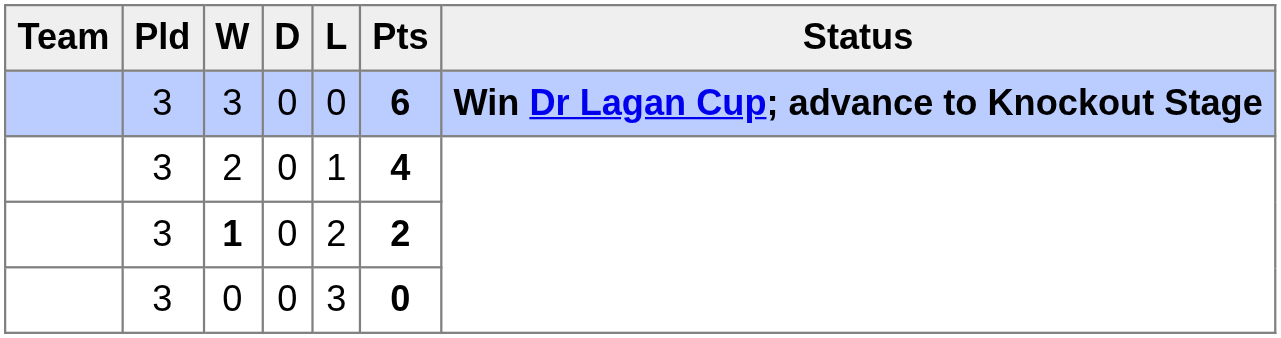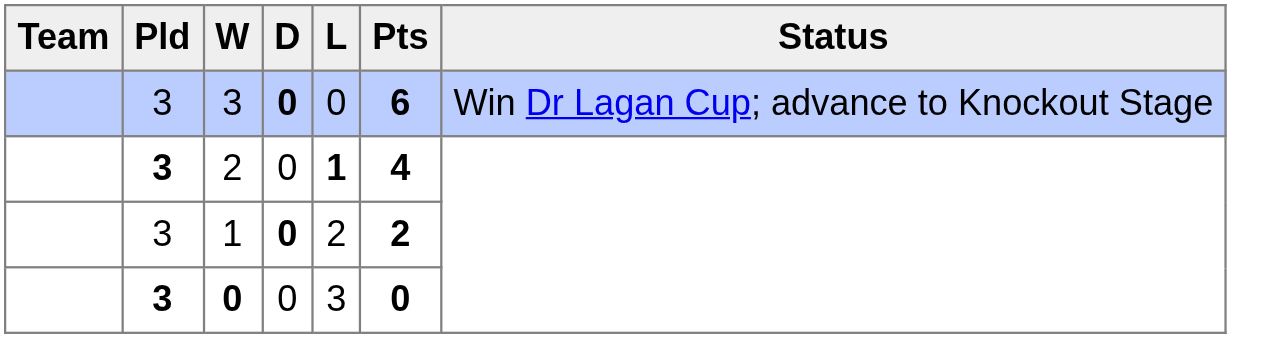(287, 102) normal -> (287, 102) bold
(858, 102) bold -> (833, 102) normal
(162, 168) normal -> (162, 168) bold
(336, 168) normal -> (336, 168) bold
(232, 233) bold -> (232, 233) normal
(287, 233) normal -> (287, 233) bold
(162, 299) normal -> (162, 299) bold
(232, 299) normal -> (232, 299) bold
